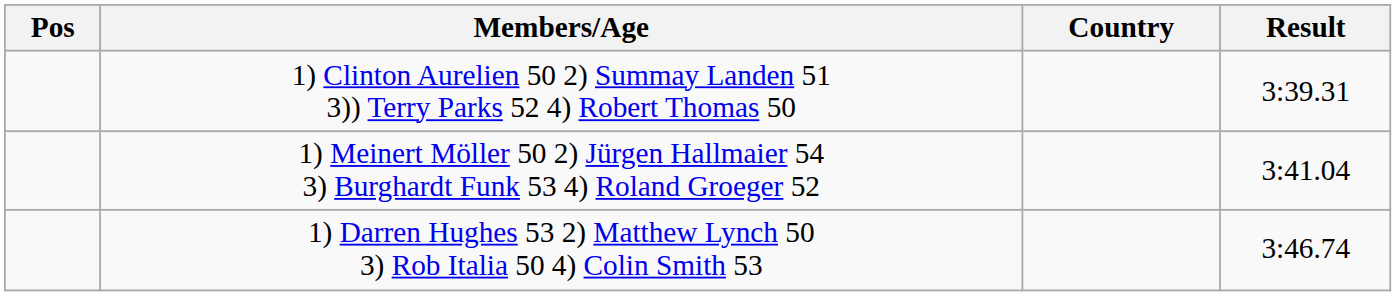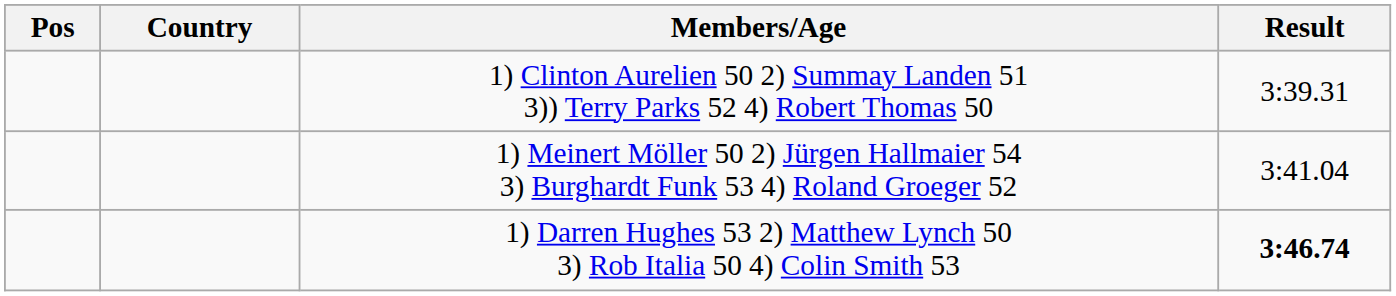columns swapped: (1121, 27) <-> (561, 27)
(1306, 249) normal -> (1305, 249) bold
